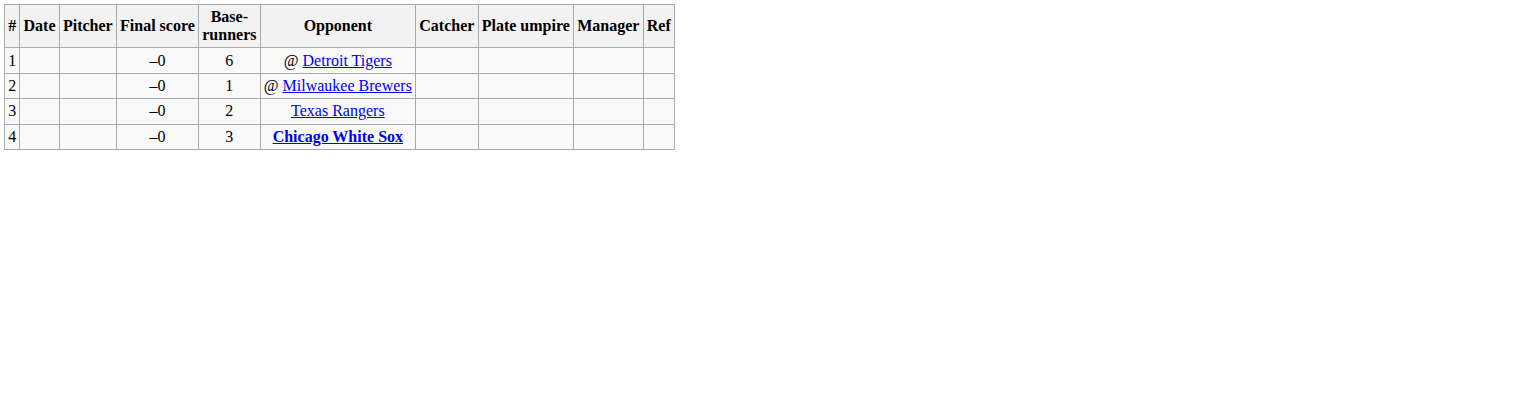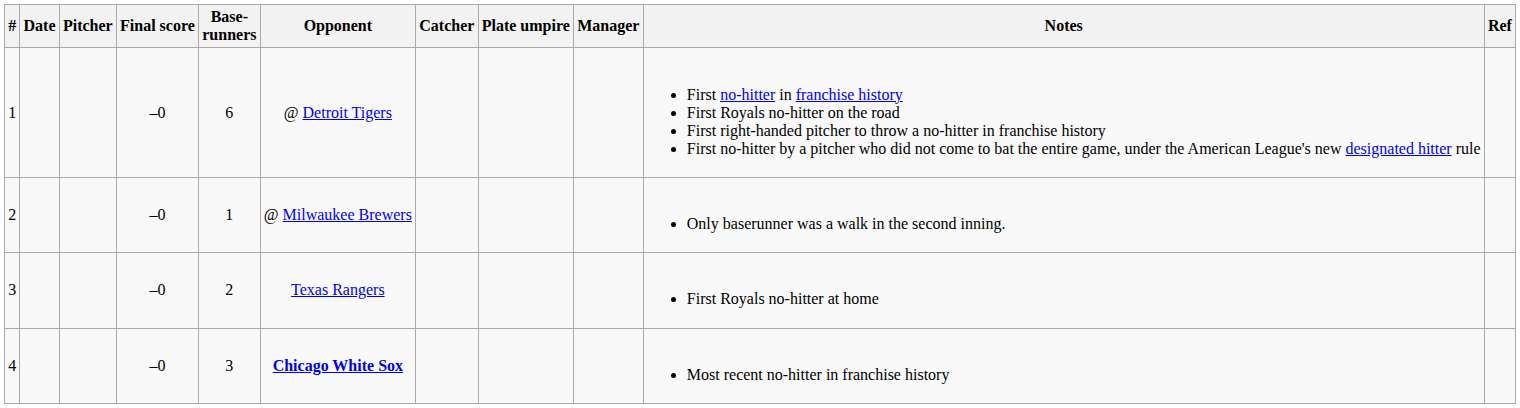+ column: (1064, 26)
